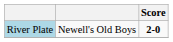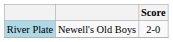(153, 29) bold -> (153, 29) normal
